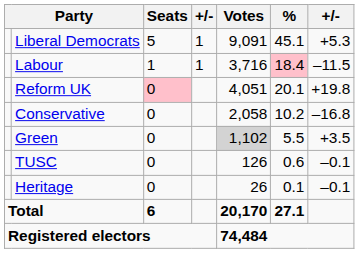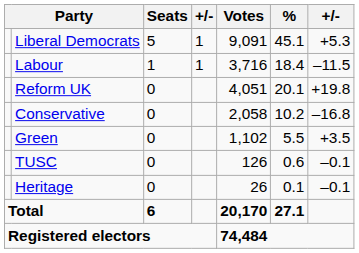(289, 65) pink background -> (289, 65) no background
(151, 89) pink background -> (151, 89) no background
(248, 138) lightgrey background -> (248, 138) no background
